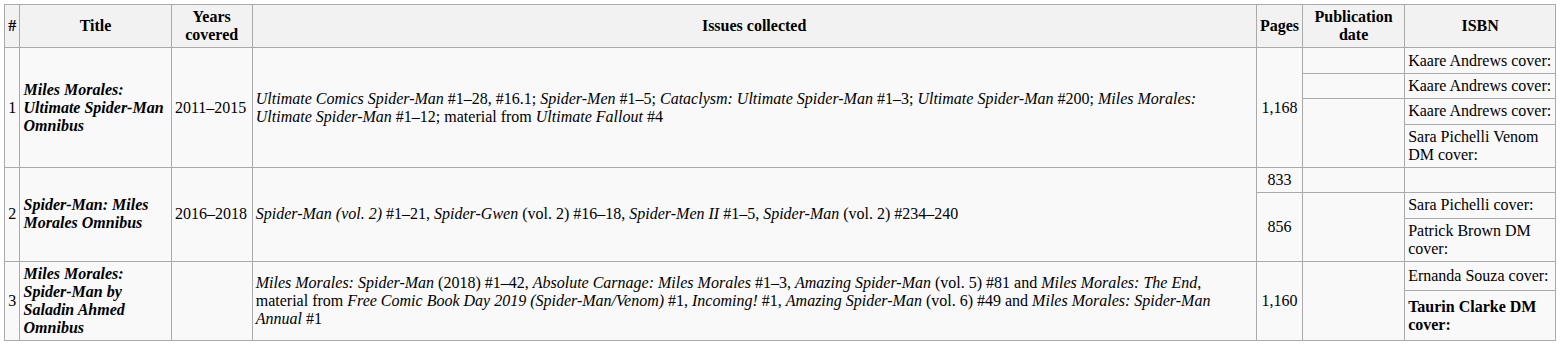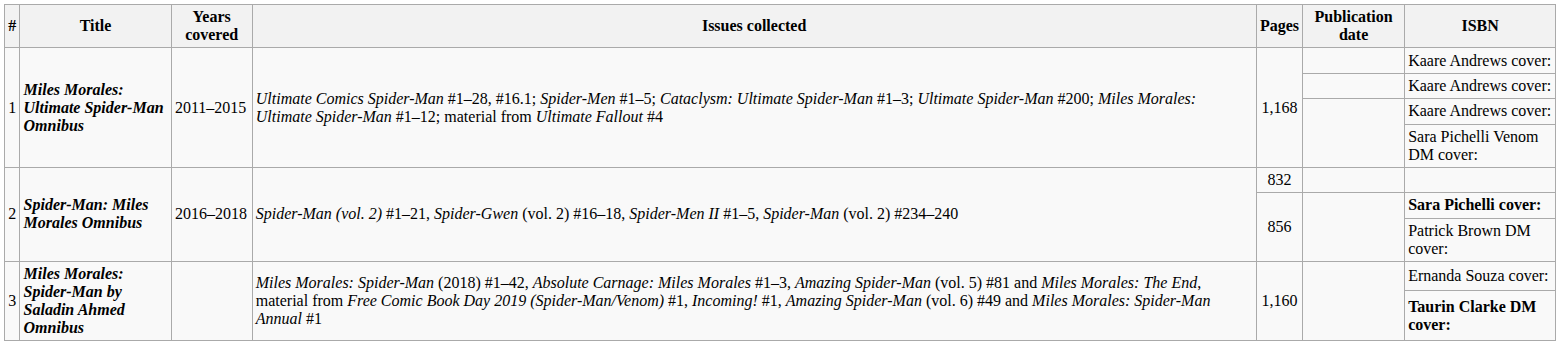(1279, 180) 833 -> (1279, 180) 832
(1471, 205) normal -> (1475, 205) bold
